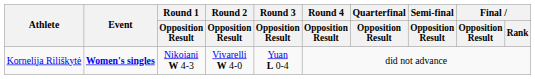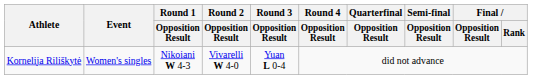(120, 61) bold -> (119, 61) normal
